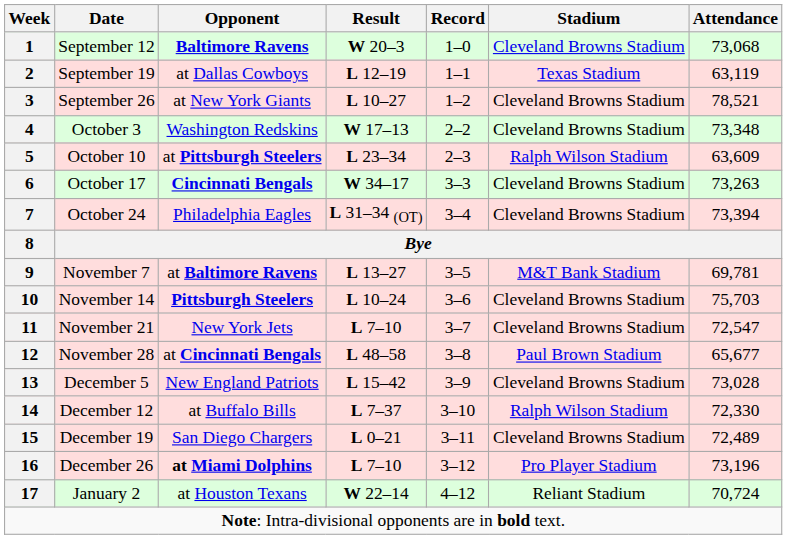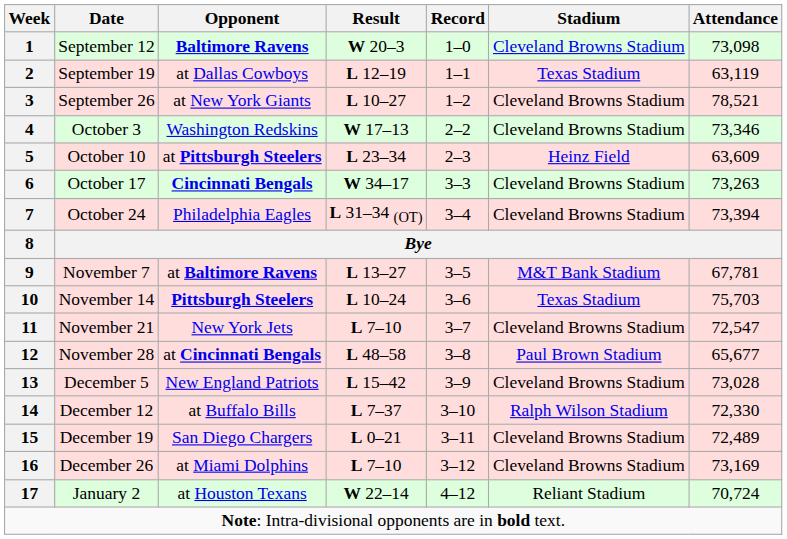(735, 45) 73,068 -> (735, 45) 73,098
(735, 128) 73,348 -> (735, 128) 73,346
(589, 156) Ralph Wilson Stadium -> (589, 156) Heinz Field
(735, 271) 69,781 -> (735, 271) 67,781
(589, 299) Cleveland Browns Stadium -> (589, 299) Texas Stadium
(242, 465) bold -> (242, 465) normal
(589, 465) Pro Player Stadium -> (589, 465) Cleveland Browns Stadium
(735, 465) 73,196 -> (735, 465) 73,169
